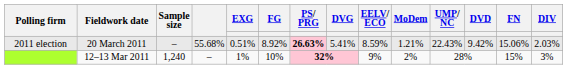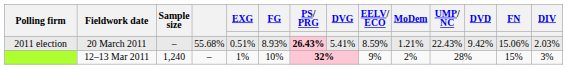(274, 44) 8.92% -> (274, 44) 8.93%
(308, 44) 26.63% -> (308, 44) 26.43%
